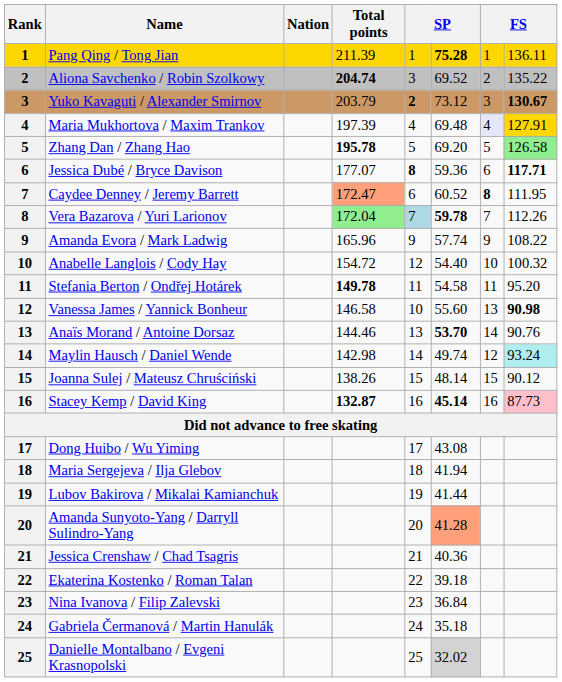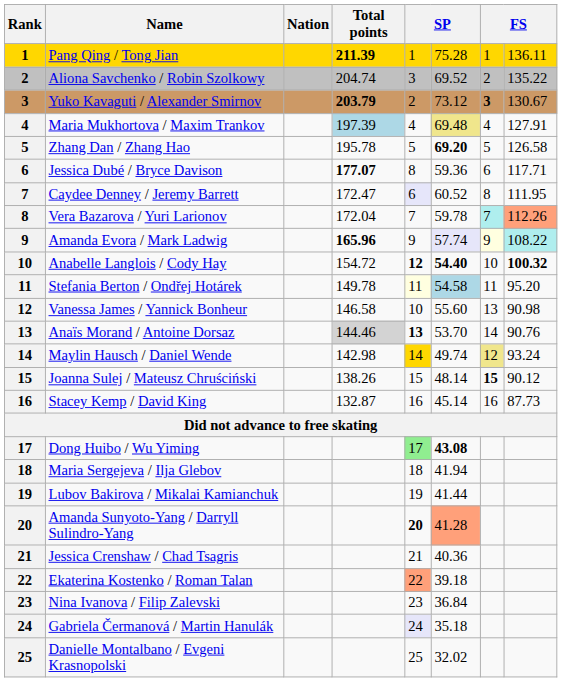(356, 55) normal -> (355, 55) bold
(451, 55) bold -> (451, 55) normal
(356, 78) bold -> (356, 78) normal
(356, 101) normal -> (356, 101) bold
(412, 101) bold -> (412, 101) normal
(487, 101) normal -> (487, 101) bold
(527, 101) bold -> (527, 101) normal
(356, 124) no background -> (356, 124) lightblue background
(451, 124) no background -> (451, 124) khaki background
(487, 124) lavender background -> (487, 124) no background
(527, 124) gold background -> (527, 124) no background
(356, 147) bold -> (356, 147) normal
(451, 147) normal -> (451, 147) bold
(527, 147) lightgreen background -> (527, 147) no background
(356, 170) normal -> (356, 170) bold
(412, 170) bold -> (412, 170) normal
(527, 170) bold -> (527, 170) normal
(356, 194) lightsalmon background -> (356, 194) no background
(412, 194) no background -> (412, 194) lavender background
(487, 194) bold -> (487, 194) normal
(356, 217) lightgreen background -> (356, 217) no background
(412, 217) lightblue background -> (412, 217) no background
(451, 217) bold -> (451, 217) normal
(487, 217) no background -> (487, 217) paleturquoise background
(527, 217) no background -> (527, 217) lightsalmon background
(356, 240) normal -> (356, 240) bold
(451, 240) no background -> (451, 240) lavender background
(487, 240) no background -> (487, 240) lightyellow background
(527, 240) no background -> (527, 240) paleturquoise background
(415, 263) normal -> (415, 263) bold
(451, 263) normal -> (451, 263) bold
(527, 263) normal -> (527, 263) bold
(356, 286) bold -> (356, 286) normal
(415, 286) no background -> (415, 286) lightyellow background
(451, 286) no background -> (451, 286) lightblue background
(524, 309) bold -> (524, 309) normal
(356, 332) no background -> (356, 332) lightgrey background
(415, 332) normal -> (415, 332) bold
(451, 332) bold -> (451, 332) normal
(415, 355) no background -> (415, 355) gold background
(491, 355) no background -> (491, 355) khaki background
(524, 355) paleturquoise background -> (524, 355) no background
(491, 378) normal -> (491, 378) bold
(356, 401) bold -> (356, 401) normal
(451, 401) bold -> (451, 401) normal
(524, 401) pink background -> (524, 401) no background
(415, 448) no background -> (415, 448) lightgreen background
(451, 448) normal -> (451, 448) bold
(415, 525) normal -> (415, 525) bold
(415, 579) no background -> (415, 579) lightsalmon background
(415, 626) no background -> (415, 626) lavender background
(451, 657) lightgrey background -> (451, 657) no background
